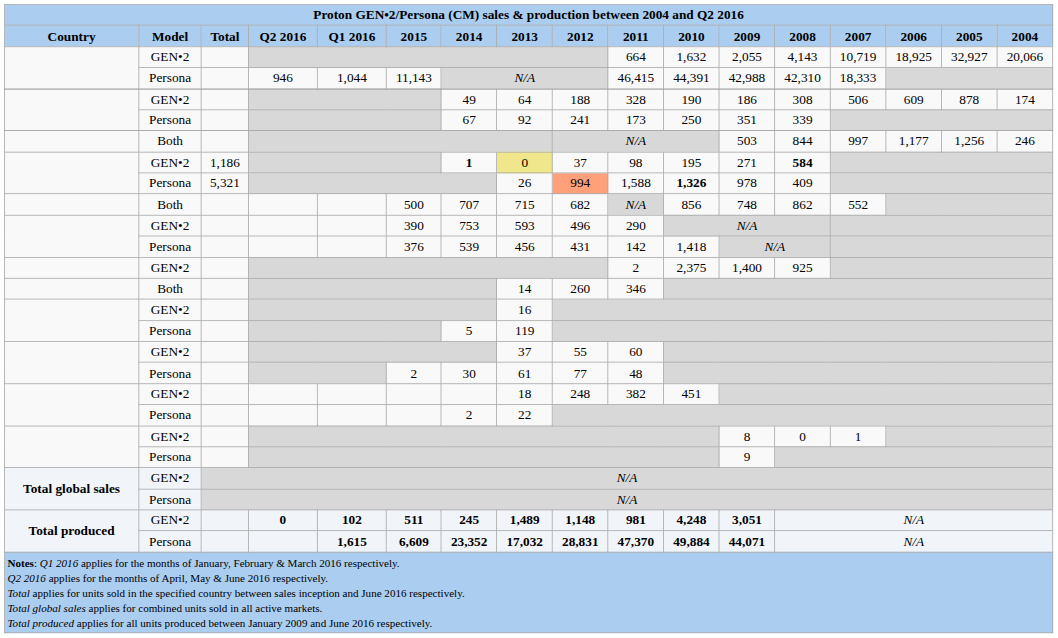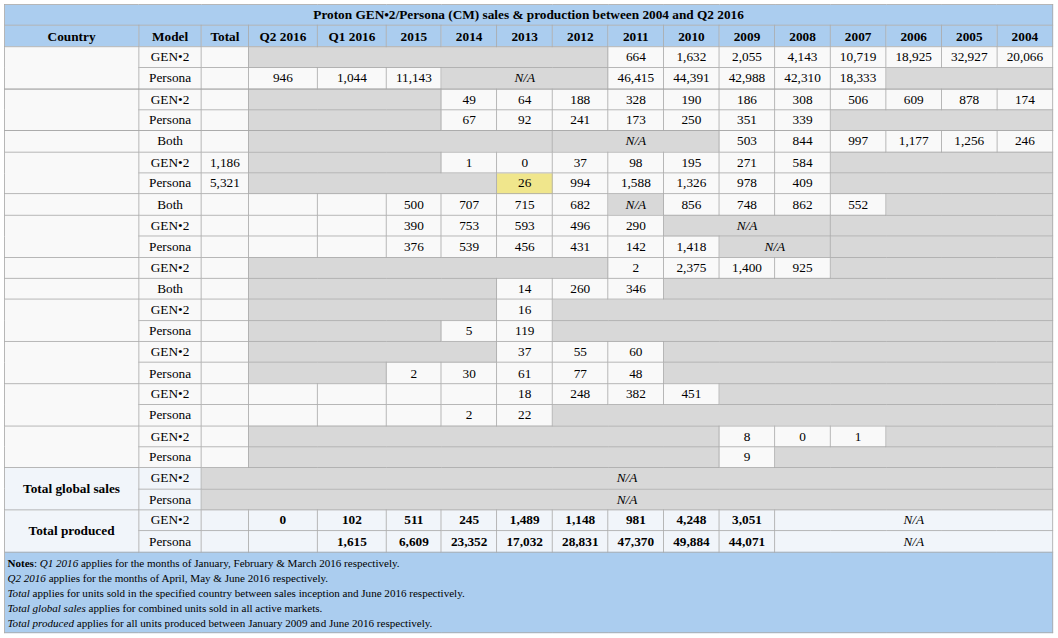(469, 162) bold -> (469, 162) normal
(525, 162) khaki background -> (525, 162) no background
(803, 162) bold -> (803, 162) normal
(525, 183) no background -> (525, 183) khaki background
(580, 183) lightsalmon background -> (580, 183) no background
(691, 183) bold -> (691, 183) normal
